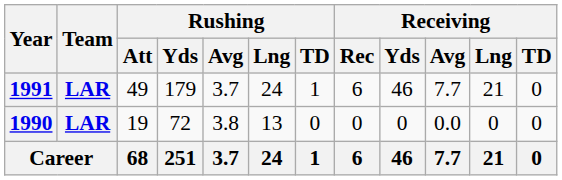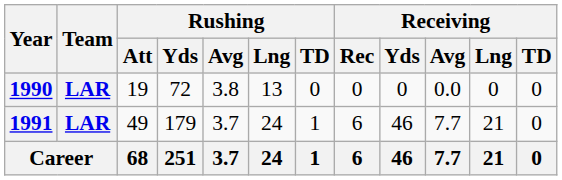rows swapped: (31, 123) <-> (31, 89)
